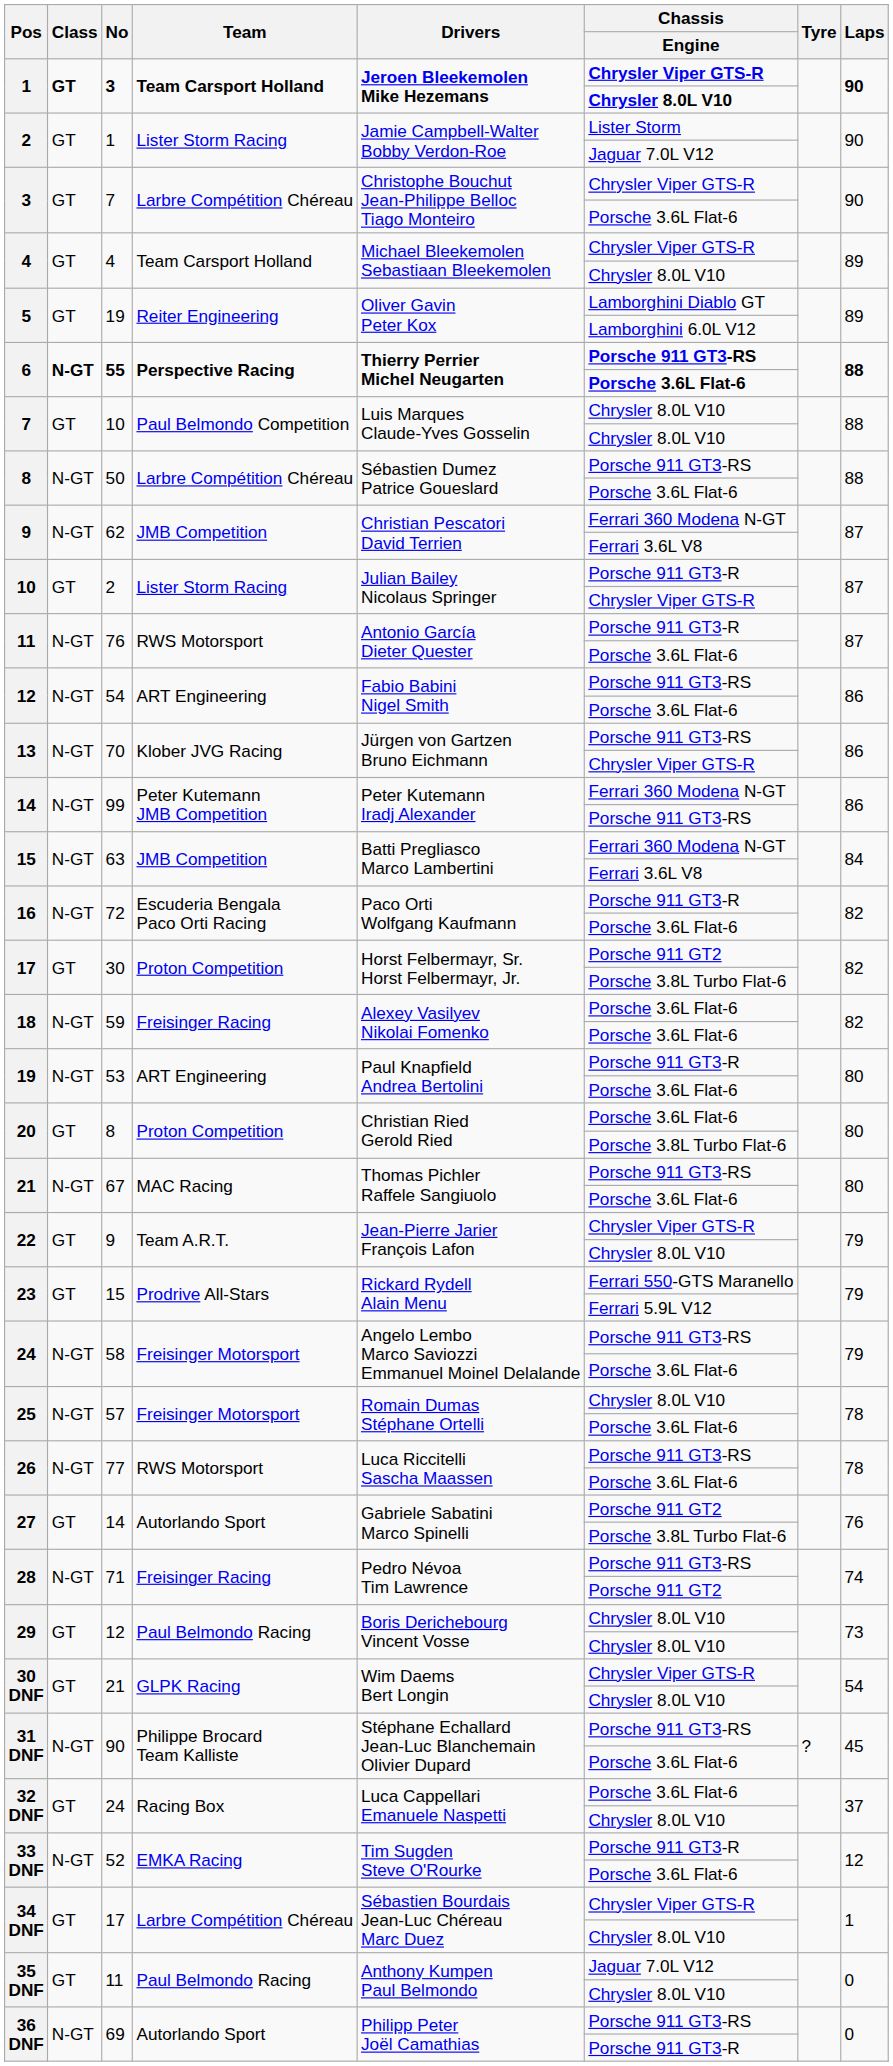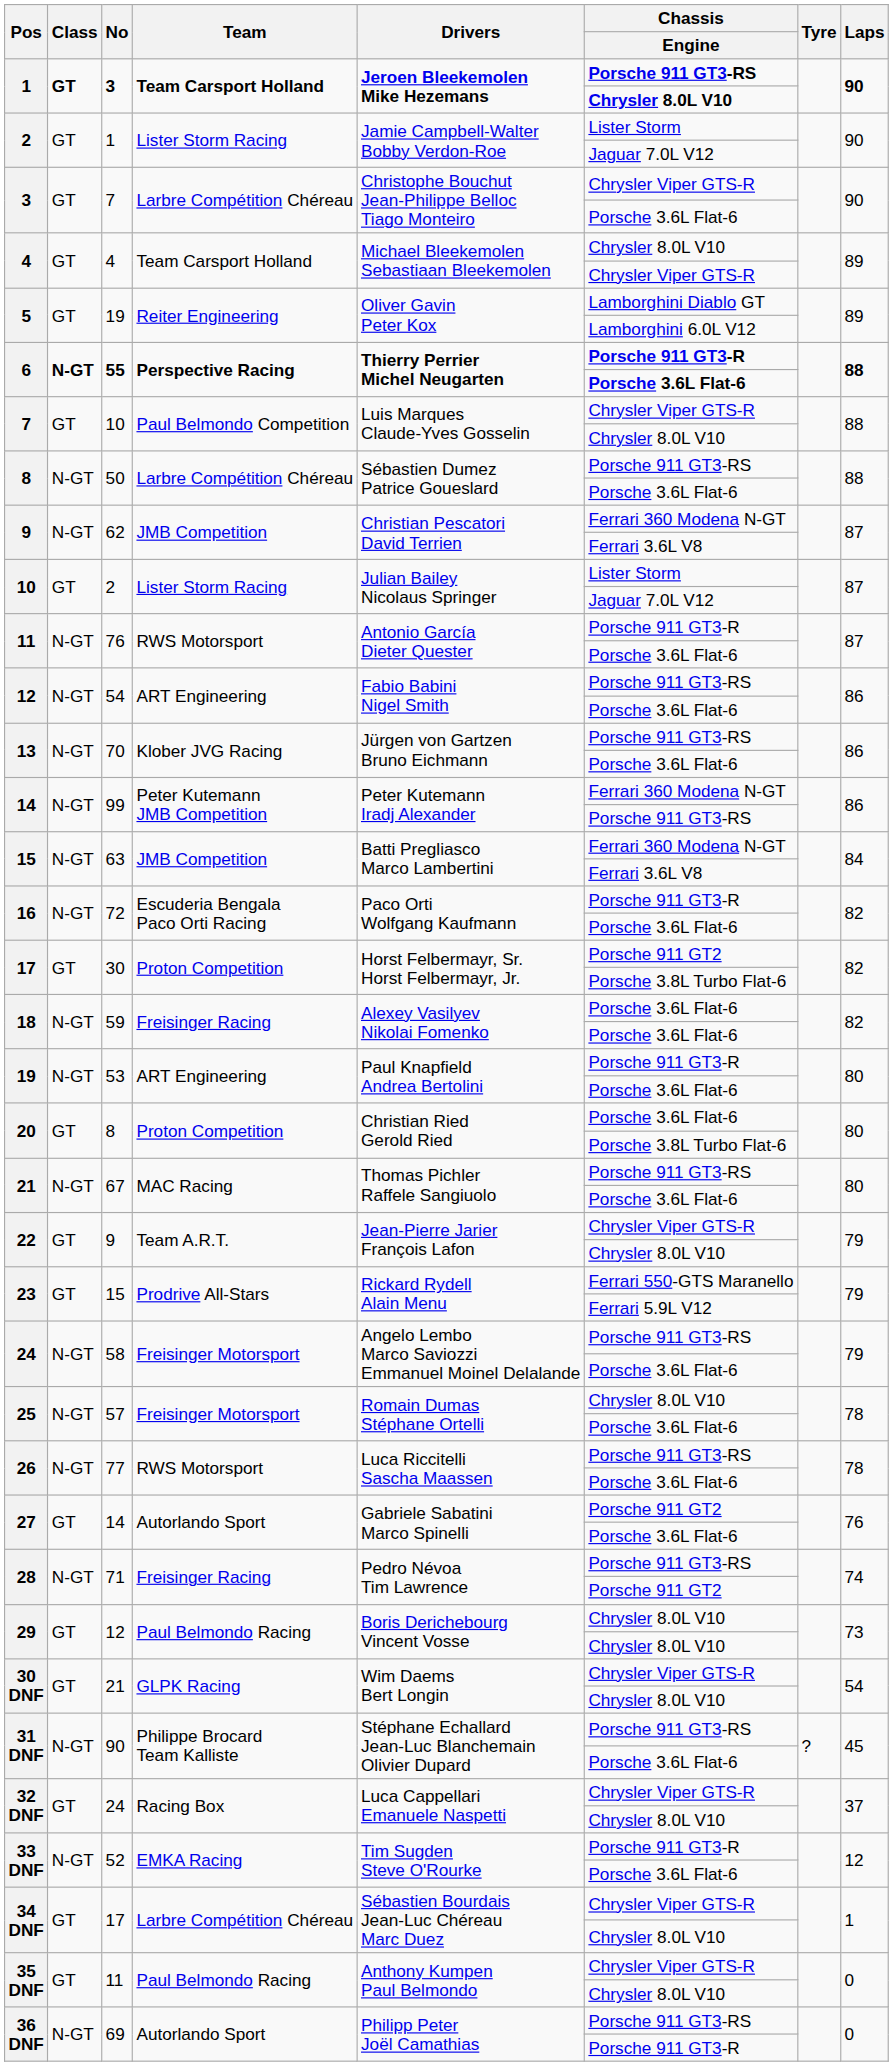(676, 73) Chrysler Viper GTS-R -> (672, 73) Porsche 911 GT3-RS
(672, 247) Chrysler Viper GTS-R -> (657, 247) Chrysler 8.0L V10
(657, 274) Chrysler 8.0L V10 -> (672, 274) Chrysler Viper GTS-R
(672, 356) Porsche 911 GT3-RS -> (667, 356) Porsche 911 GT3-R
(657, 410) Chrysler 8.0L V10 -> (672, 410) Chrysler Viper GTS-R
(664, 573) Porsche 911 GT3-R -> (635, 573) Lister Storm
(672, 601) Chrysler Viper GTS-R -> (651, 601) Jaguar 7.0L V12
(672, 764) Chrysler Viper GTS-R -> (663, 764) Porsche 3.6L Flat-6
(687, 1536) Porsche 3.8L Turbo Flat-6 -> (663, 1536) Porsche 3.6L Flat-6
(663, 1792) Porsche 3.6L Flat-6 -> (672, 1792) Chrysler Viper GTS-R
(651, 1967) Jaguar 7.0L V12 -> (672, 1967) Chrysler Viper GTS-R
